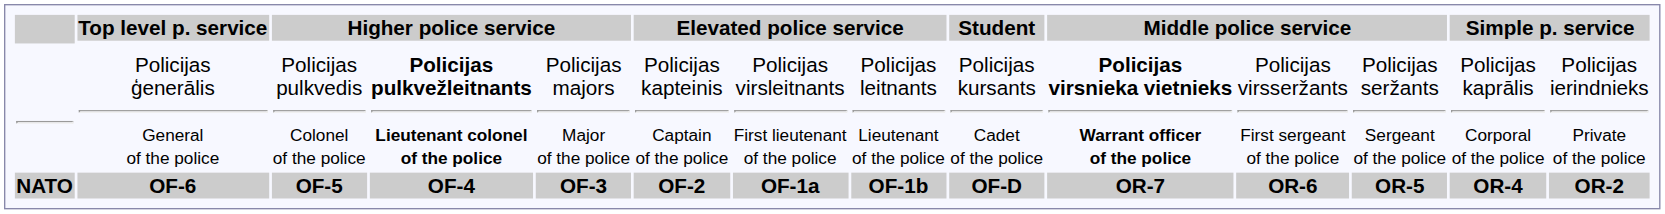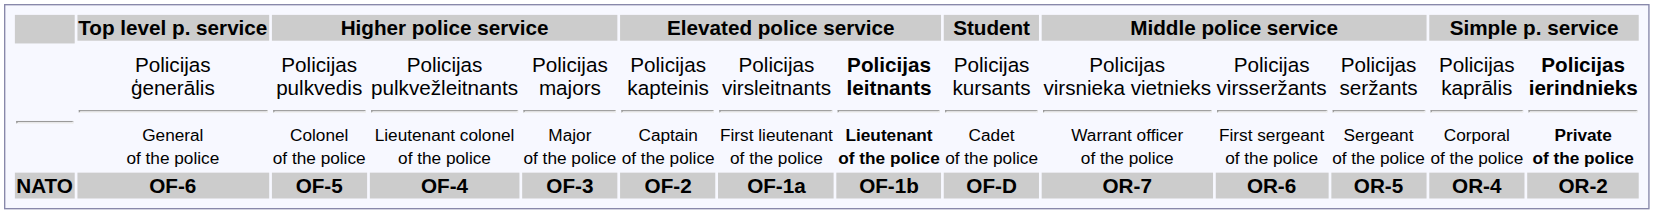(451, 111) bold -> (445, 111) normal
(898, 111) normal -> (889, 111) bold
(1140, 111) bold -> (1127, 111) normal
(1599, 111) normal -> (1583, 111) bold
